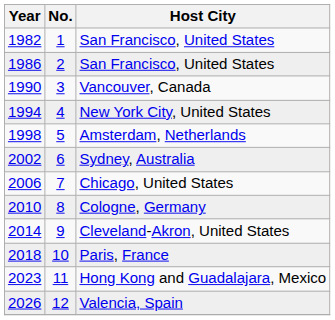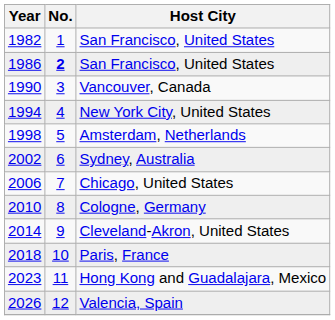(60, 64) normal -> (60, 64) bold
